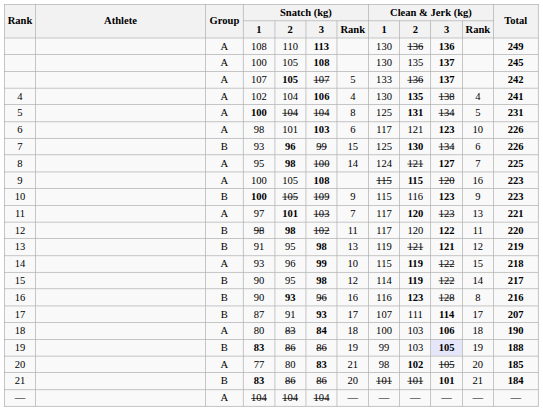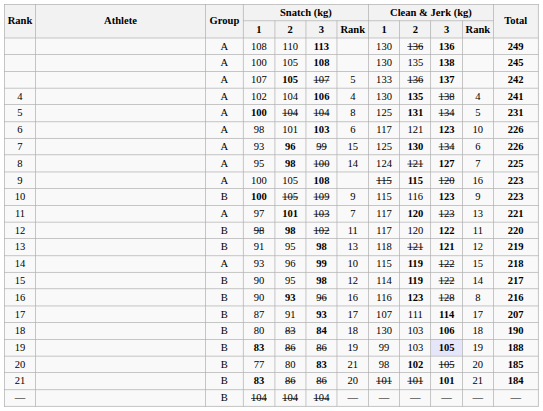(447, 63) 137 -> (447, 63) 138
(224, 146) B -> (224, 146) A
(384, 247) 119 -> (384, 247) 118
(224, 331) A -> (224, 331) B
(384, 331) 100 -> (384, 331) 130
(224, 364) A -> (224, 364) B
(224, 398) A -> (224, 398) B
